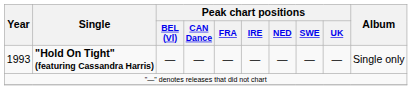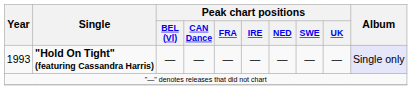(379, 59) no background -> (379, 59) lavender background
